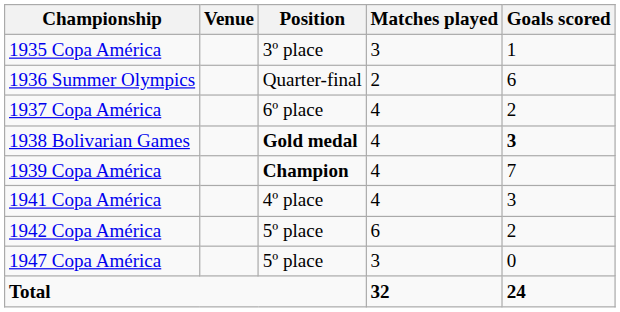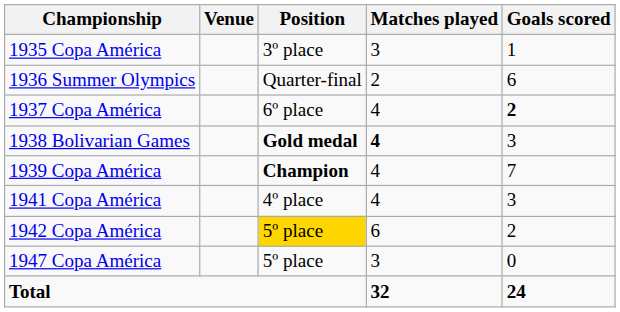(512, 110) normal -> (512, 110) bold
(375, 140) normal -> (375, 140) bold
(512, 140) bold -> (512, 140) normal
(293, 230) no background -> (293, 230) gold background
